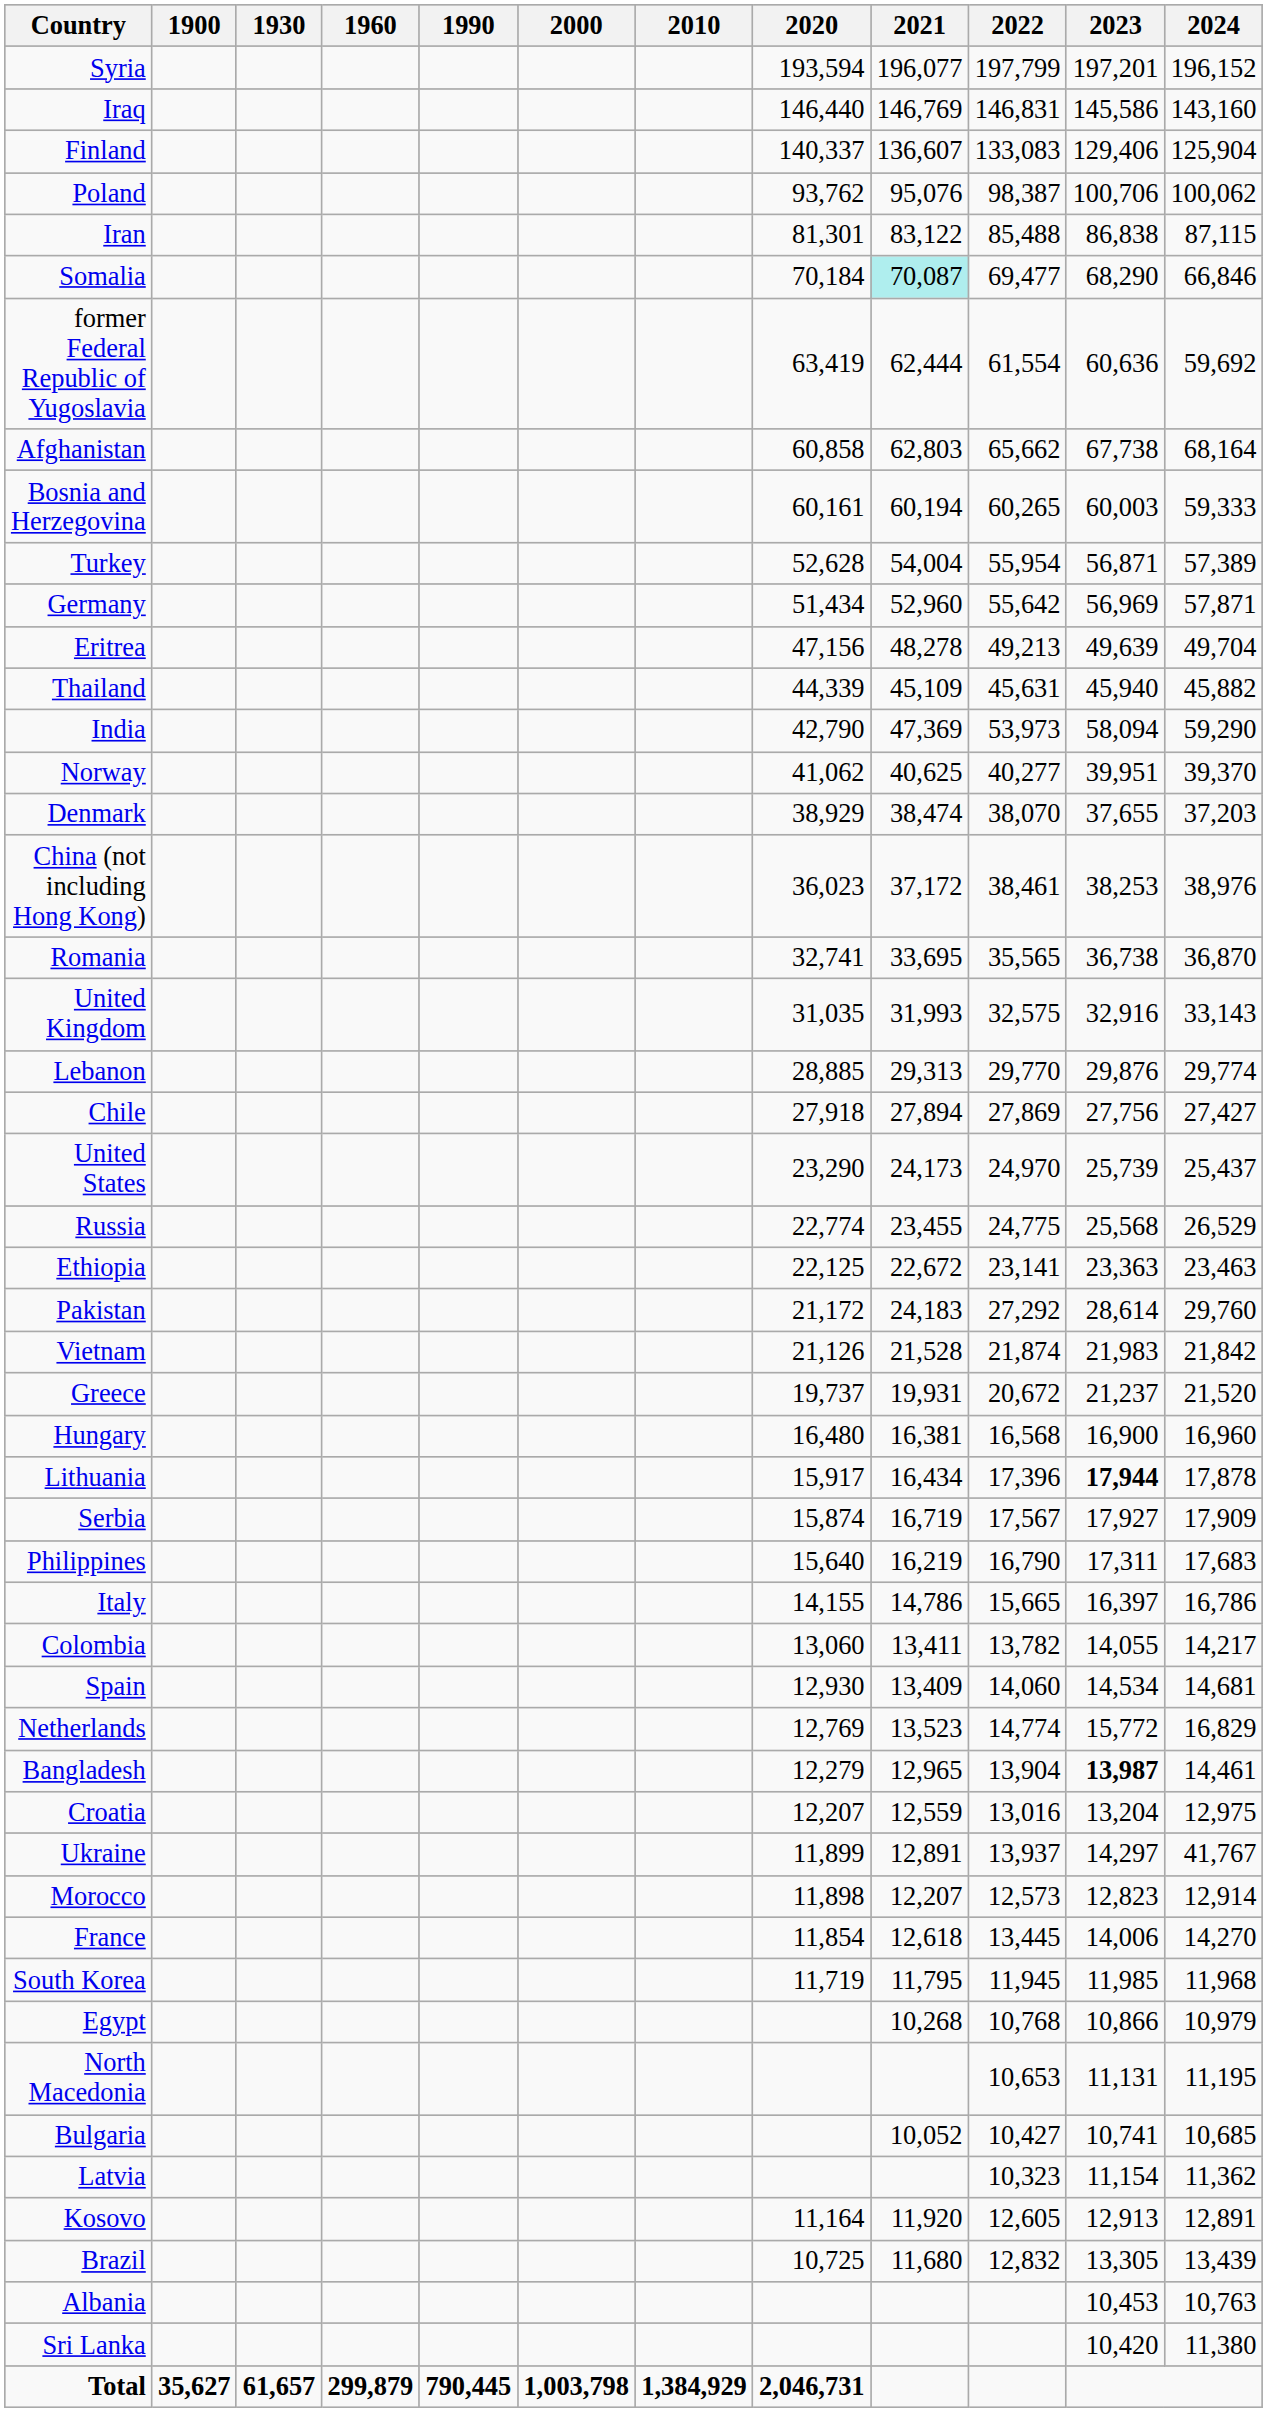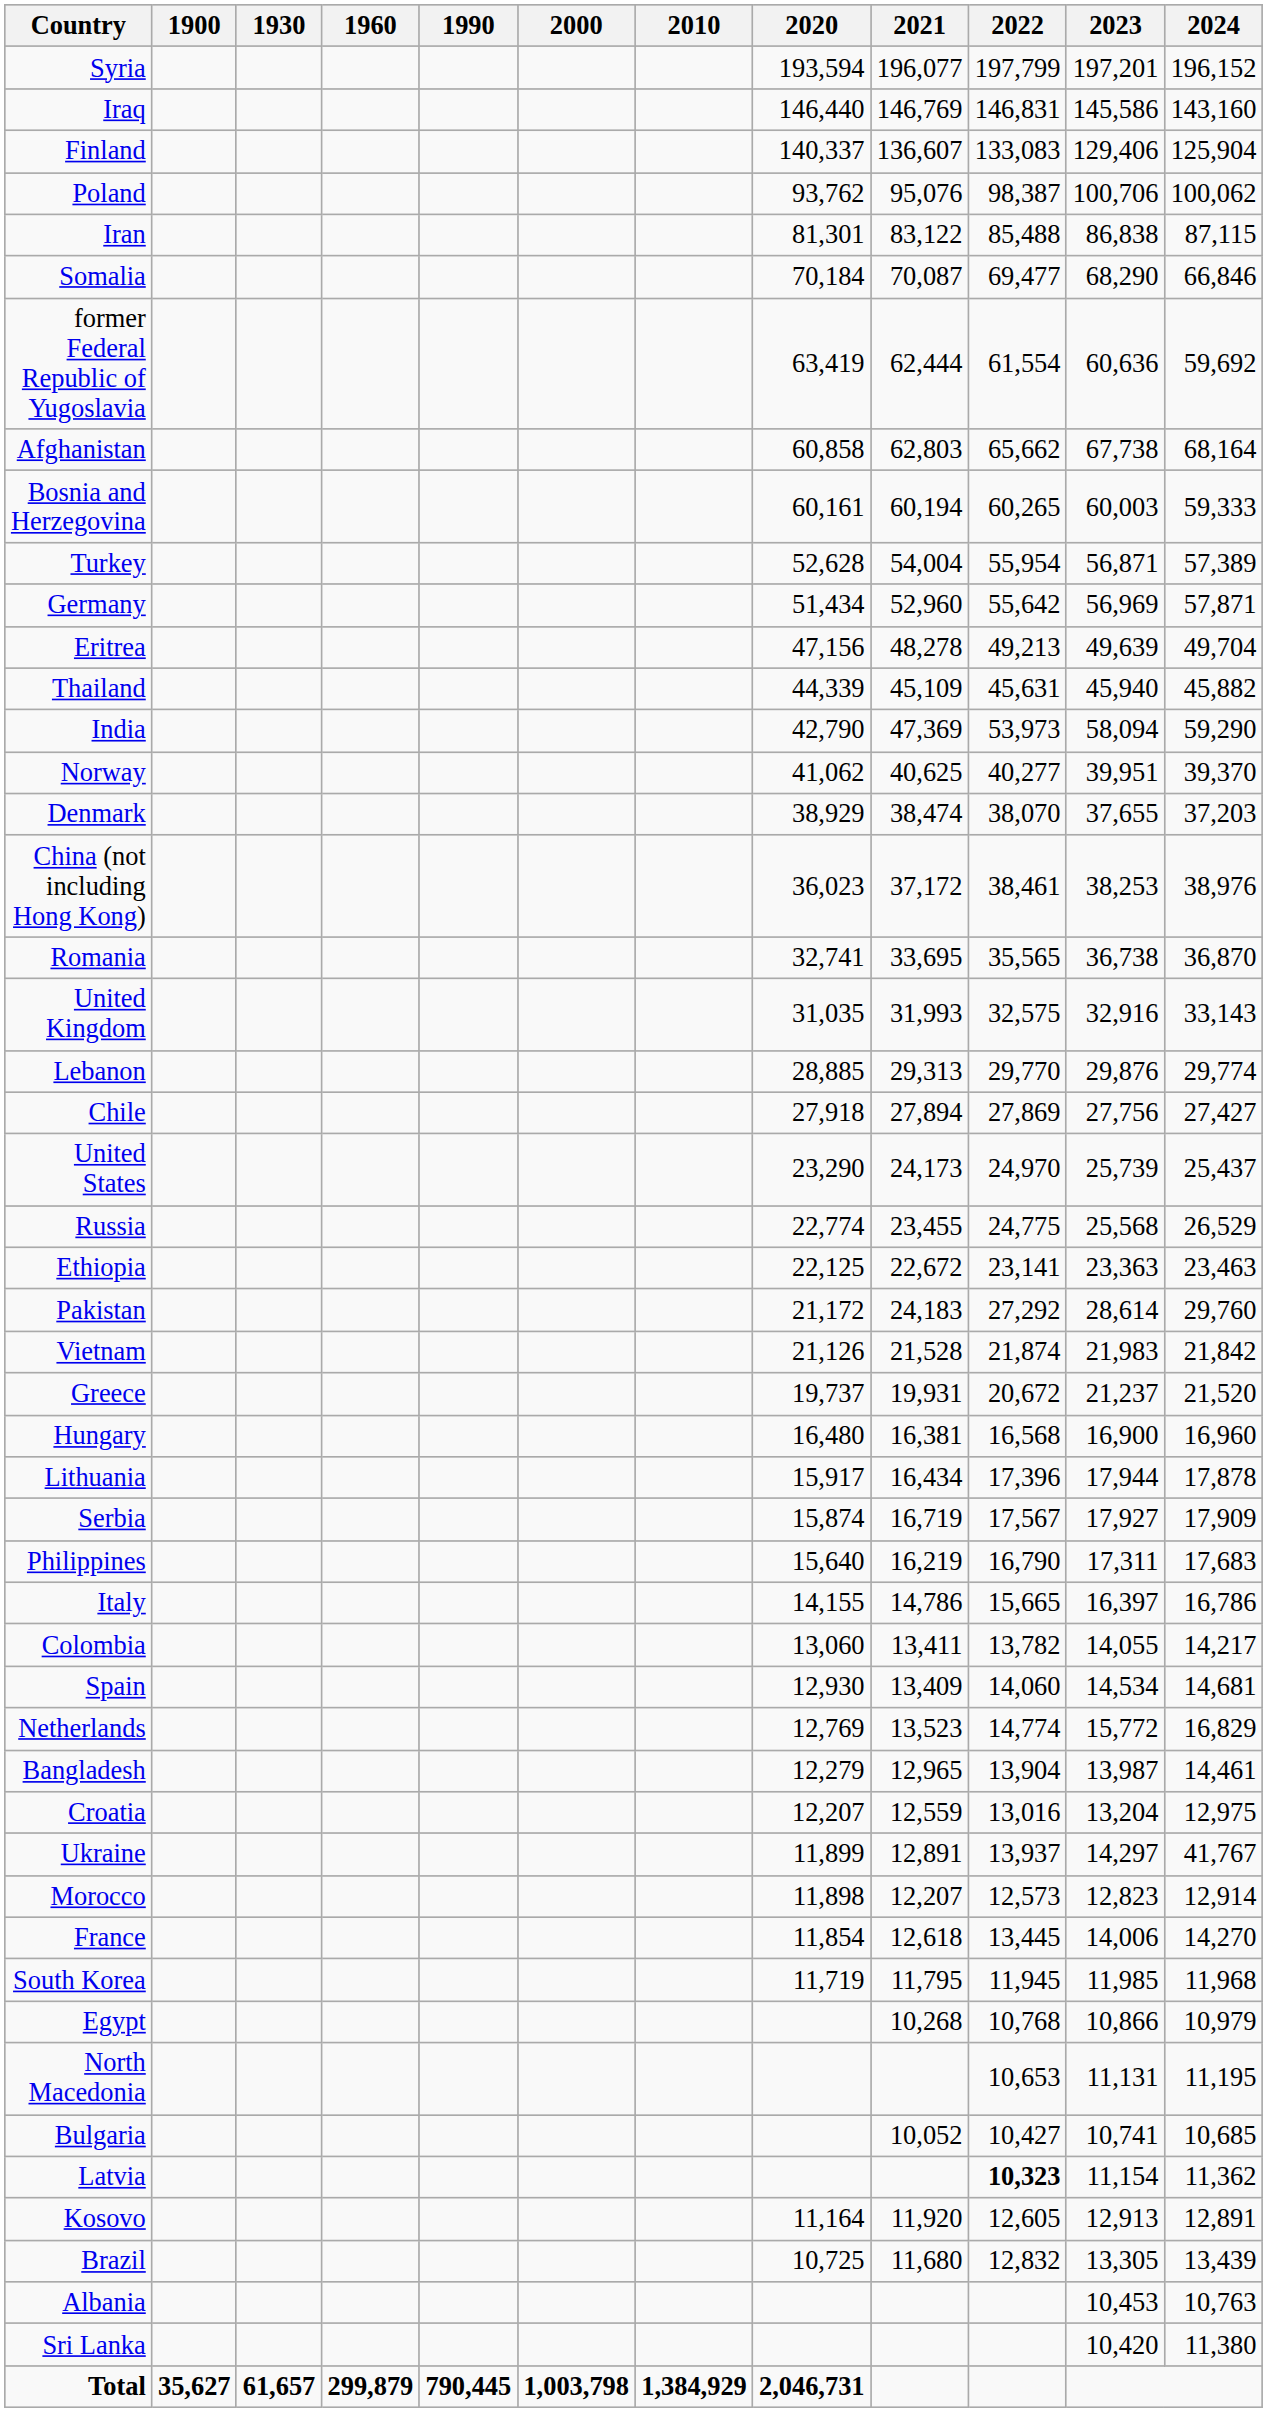(926, 276) paleturquoise background -> (926, 276) no background
(1122, 1477) bold -> (1122, 1477) normal
(1122, 1770) bold -> (1122, 1770) normal
(1024, 2176) normal -> (1024, 2176) bold
